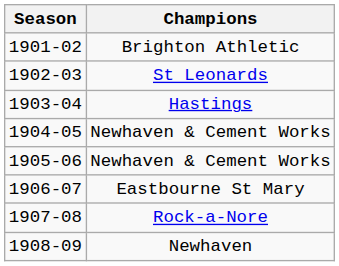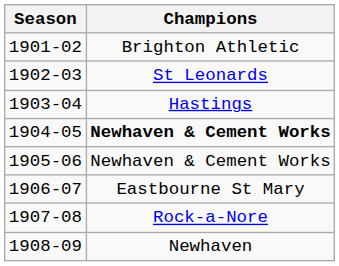(211, 132) normal -> (211, 132) bold
